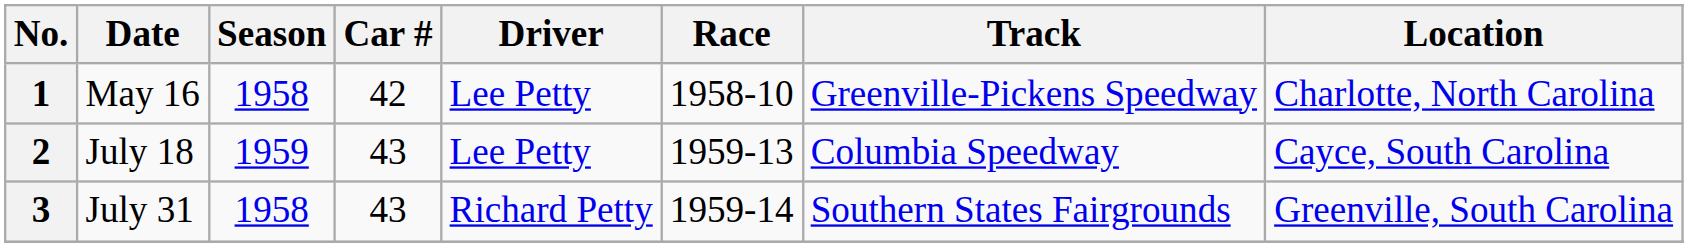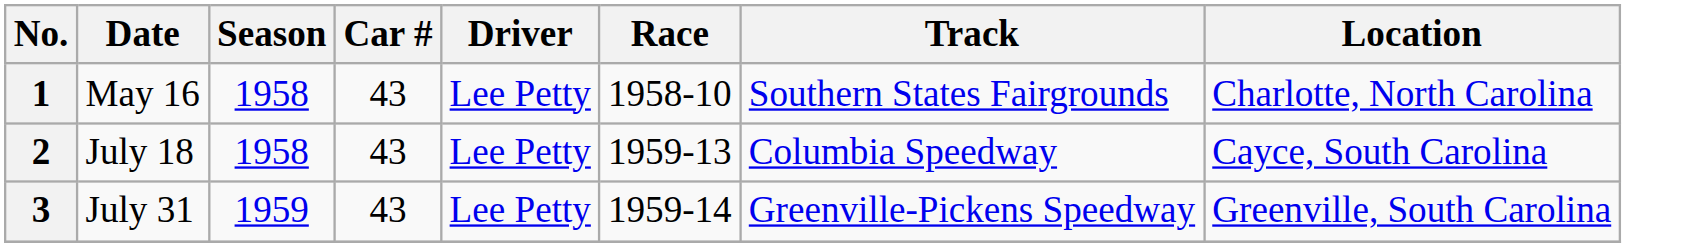(388, 92) 42 -> (388, 92) 43
(1034, 92) Greenville-Pickens Speedway -> (959, 92) Southern States Fairgrounds
(272, 151) 1959 -> (272, 151) 1958
(272, 210) 1958 -> (272, 210) 1959
(551, 210) Richard Petty -> (520, 210) Lee Petty
(1021, 210) Southern States Fairgrounds -> (972, 210) Greenville-Pickens Speedway
